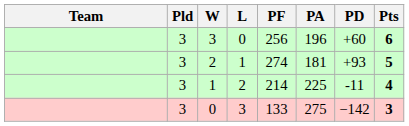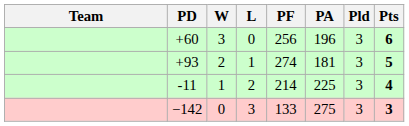columns swapped: (183, 16) <-> (354, 16)
